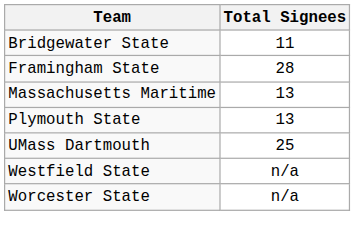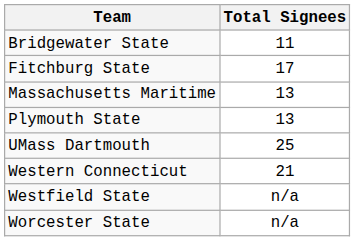+ row: (79, 69)
- row: (84, 69)
+ row: (98, 171)
